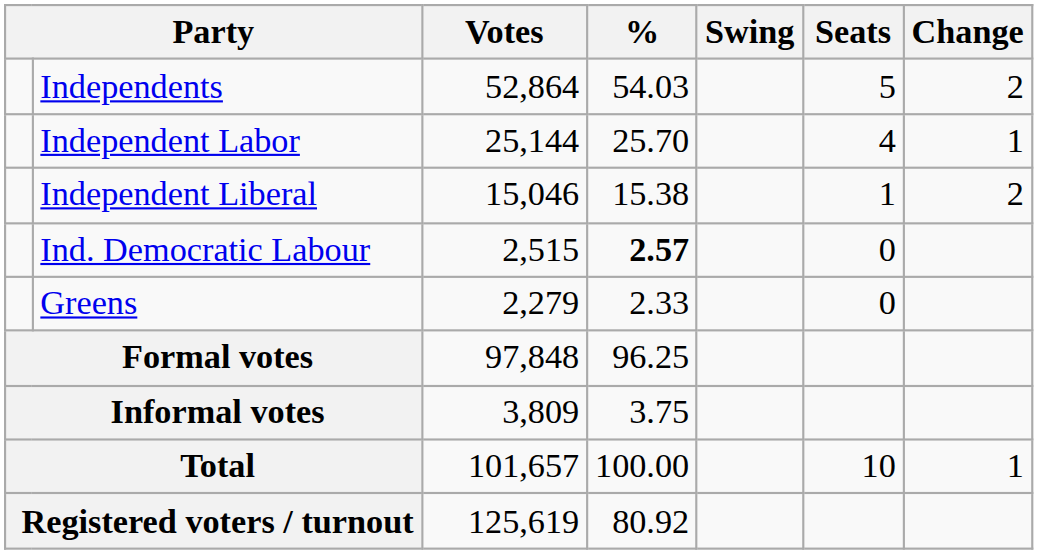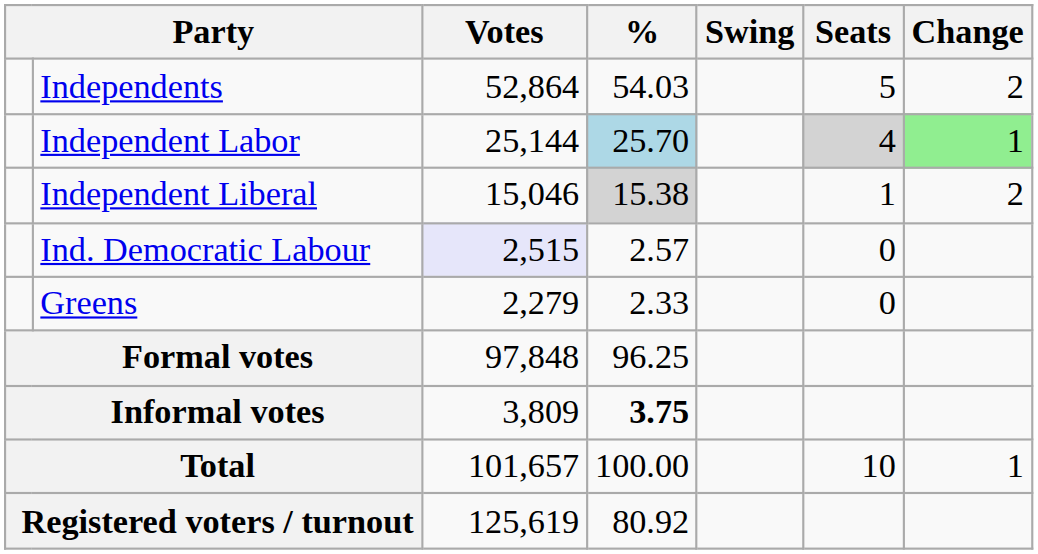(651, 140) no background -> (651, 140) lightblue background
(887, 140) no background -> (887, 140) lightgrey background
(1015, 140) no background -> (1015, 140) lightgreen background
(651, 194) no background -> (651, 194) lightgrey background
(541, 248) no background -> (541, 248) lavender background
(659, 248) bold -> (659, 248) normal
(659, 411) normal -> (659, 411) bold
